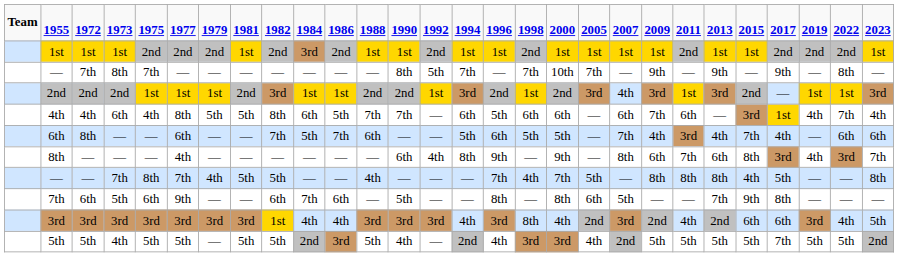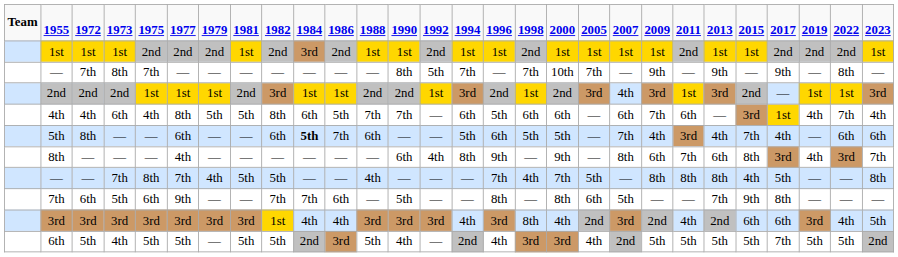(56, 136) 6th -> (56, 136) 5th
(278, 136) 7th -> (278, 136) 6th
(309, 136) normal -> (309, 136) bold
(278, 199) 6th -> (278, 199) 7th
(56, 241) 5th -> (56, 241) 6th
